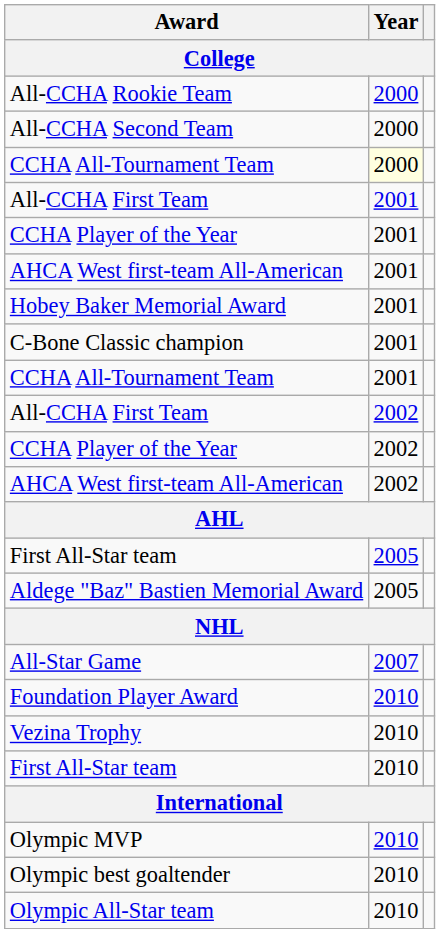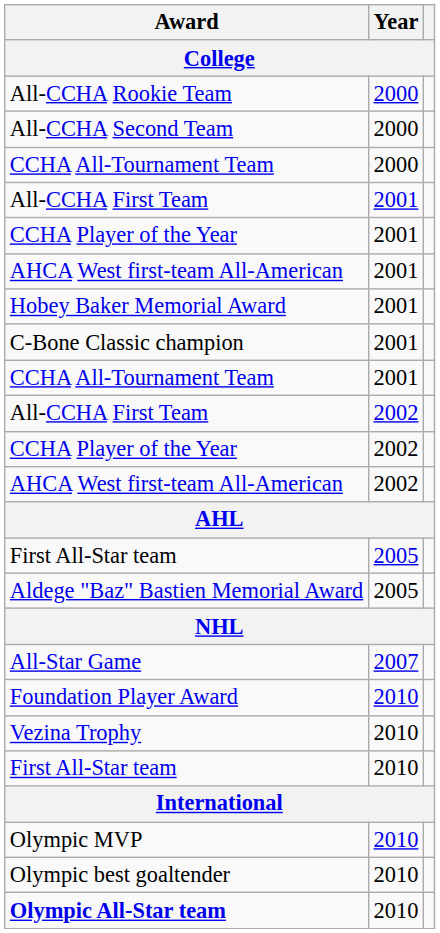(396, 164) lightyellow background -> (396, 164) no background
(112, 910) normal -> (118, 910) bold
